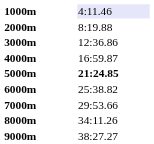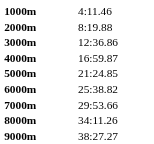(95, 11) lavender background -> (95, 11) no background
(98, 73) bold -> (98, 73) normal
